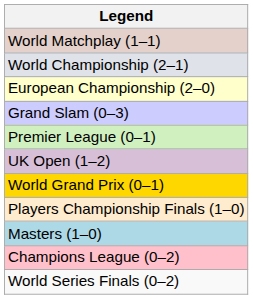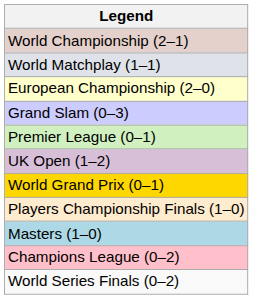(84, 40) World Matchplay (1–1) -> (98, 40) World Championship (2–1)
(98, 64) World Championship (2–1) -> (84, 64) World Matchplay (1–1)
